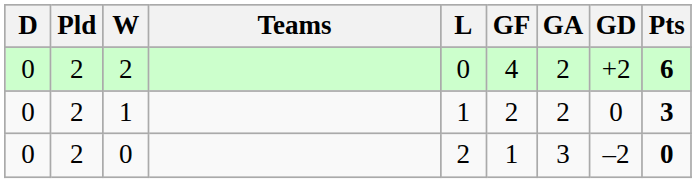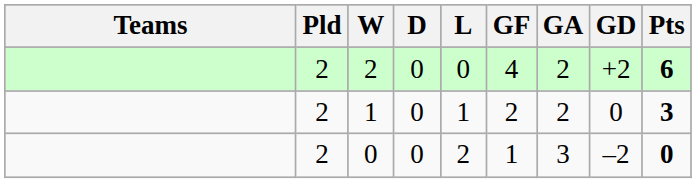columns swapped: (295, 25) <-> (28, 25)
